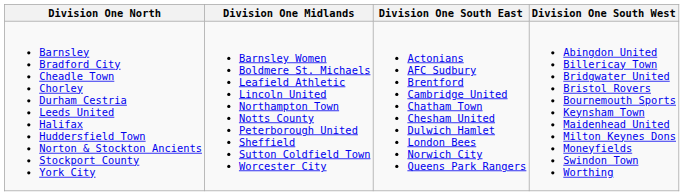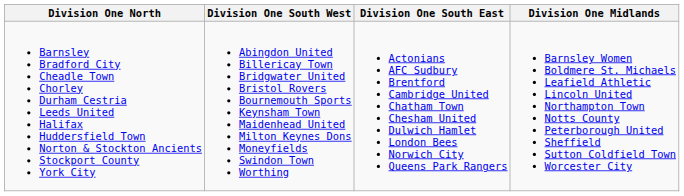columns swapped: (289, 13) <-> (604, 13)
